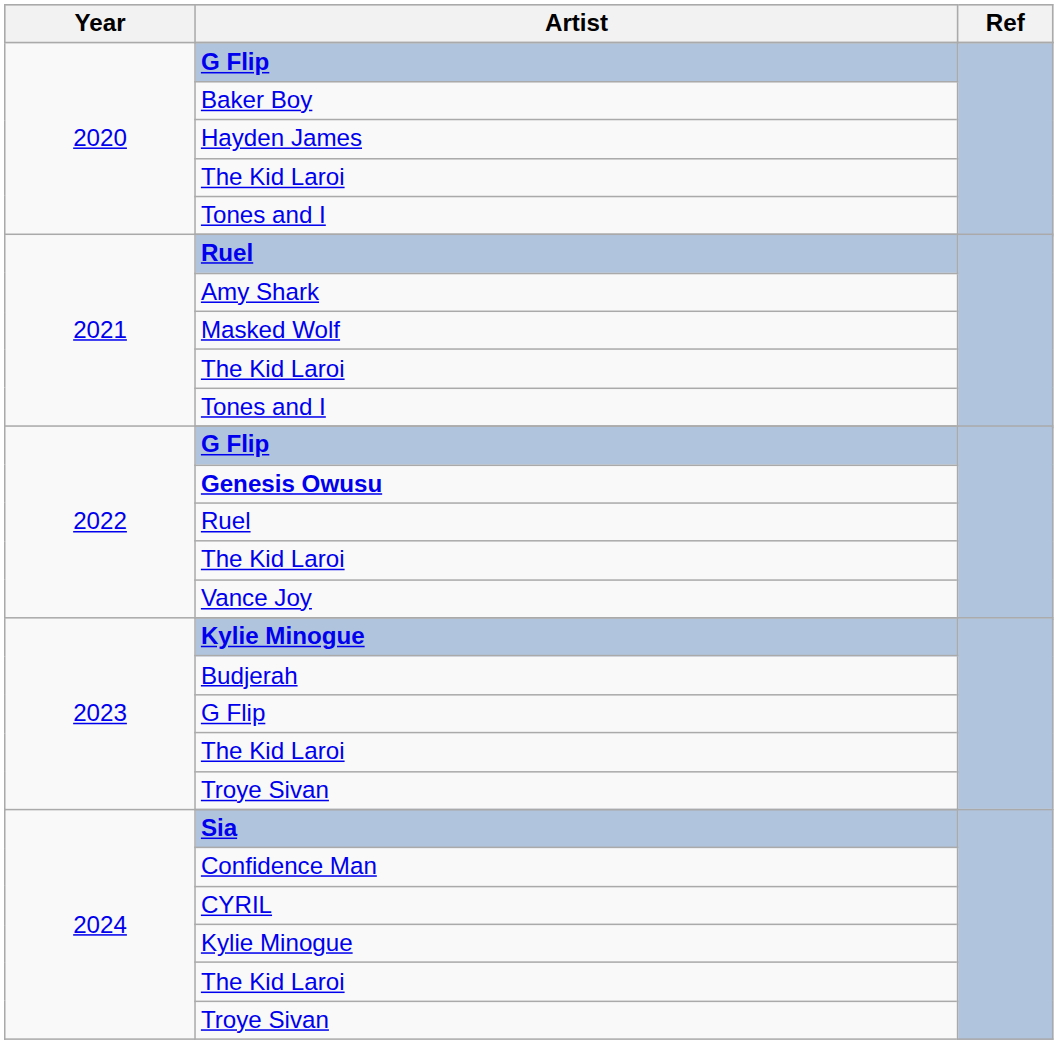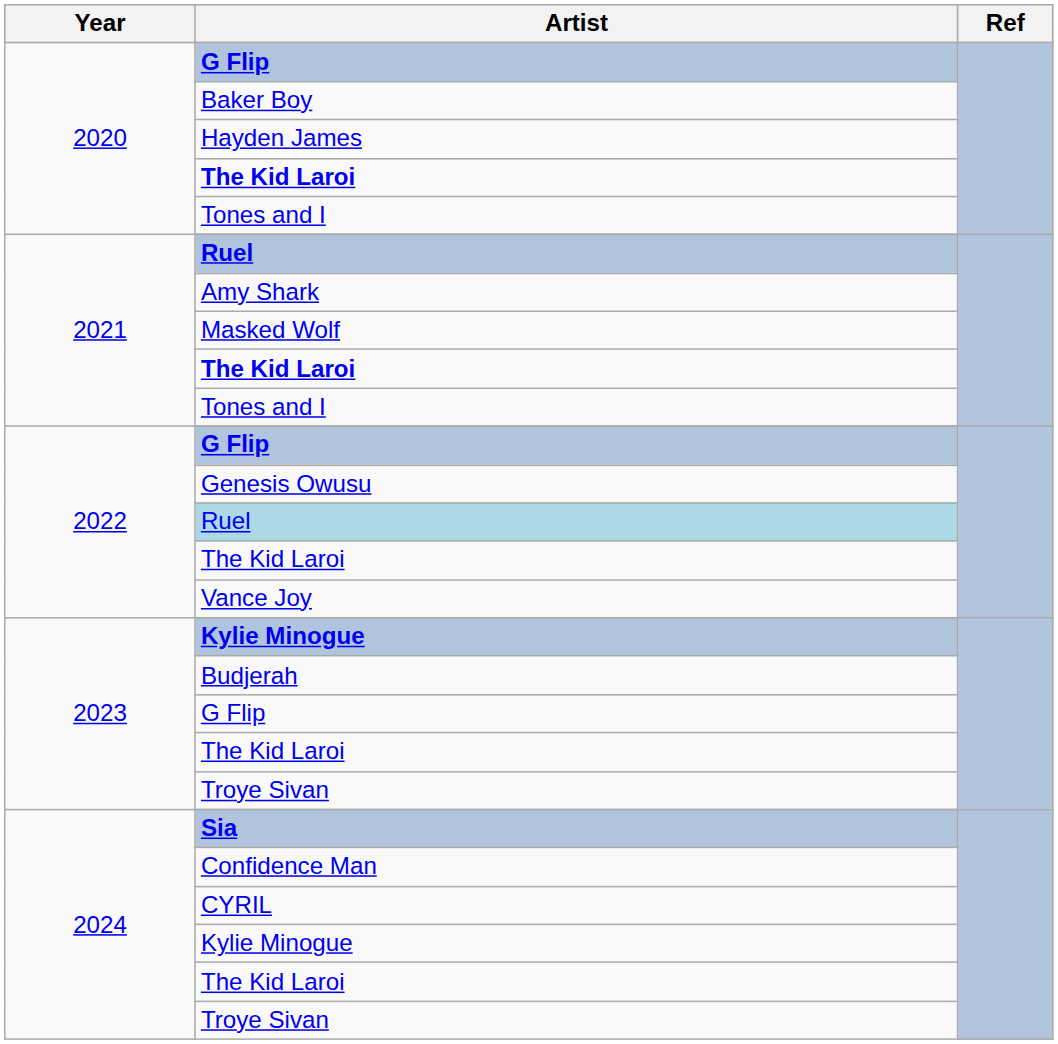(273, 176) normal -> (278, 176) bold
(273, 368) normal -> (278, 368) bold
(292, 483) bold -> (286, 483) normal
(226, 521) no background -> (226, 521) lightblue background
